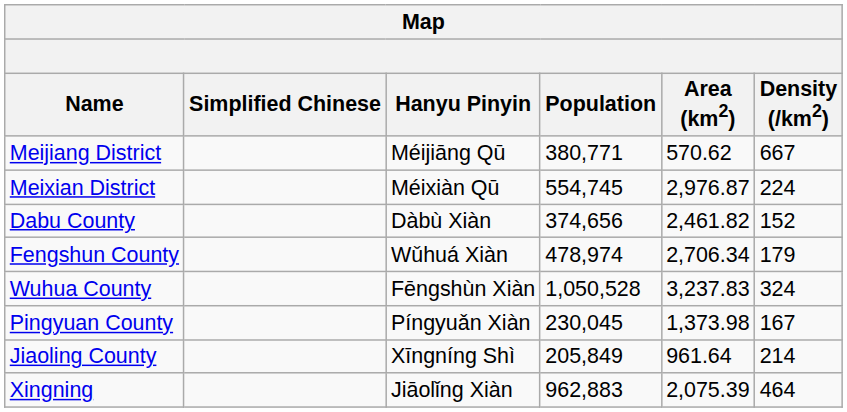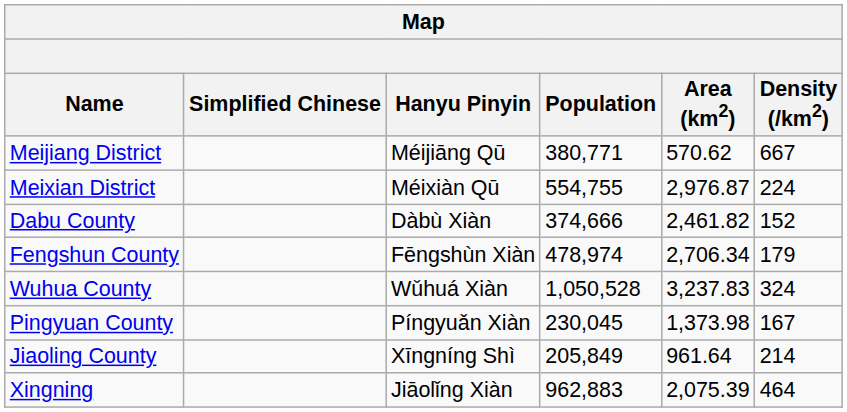(584, 187) 554,745 -> (584, 187) 554,755
(584, 221) 374,656 -> (584, 221) 374,666
(449, 255) Wǔhuá Xiàn -> (463, 255) Fēngshùn Xiàn
(463, 289) Fēngshùn Xiàn -> (449, 289) Wǔhuá Xiàn
